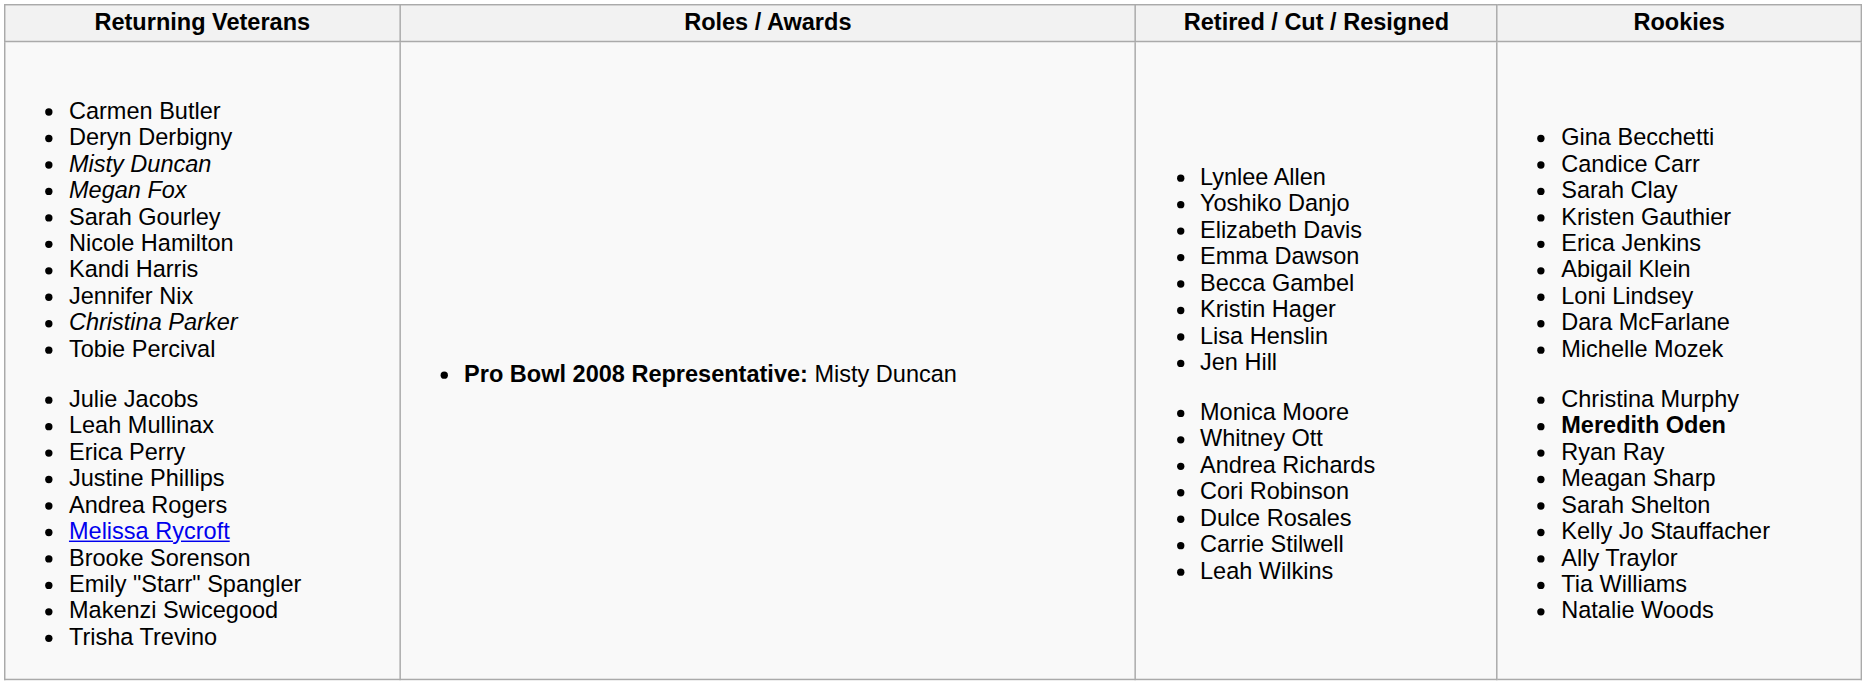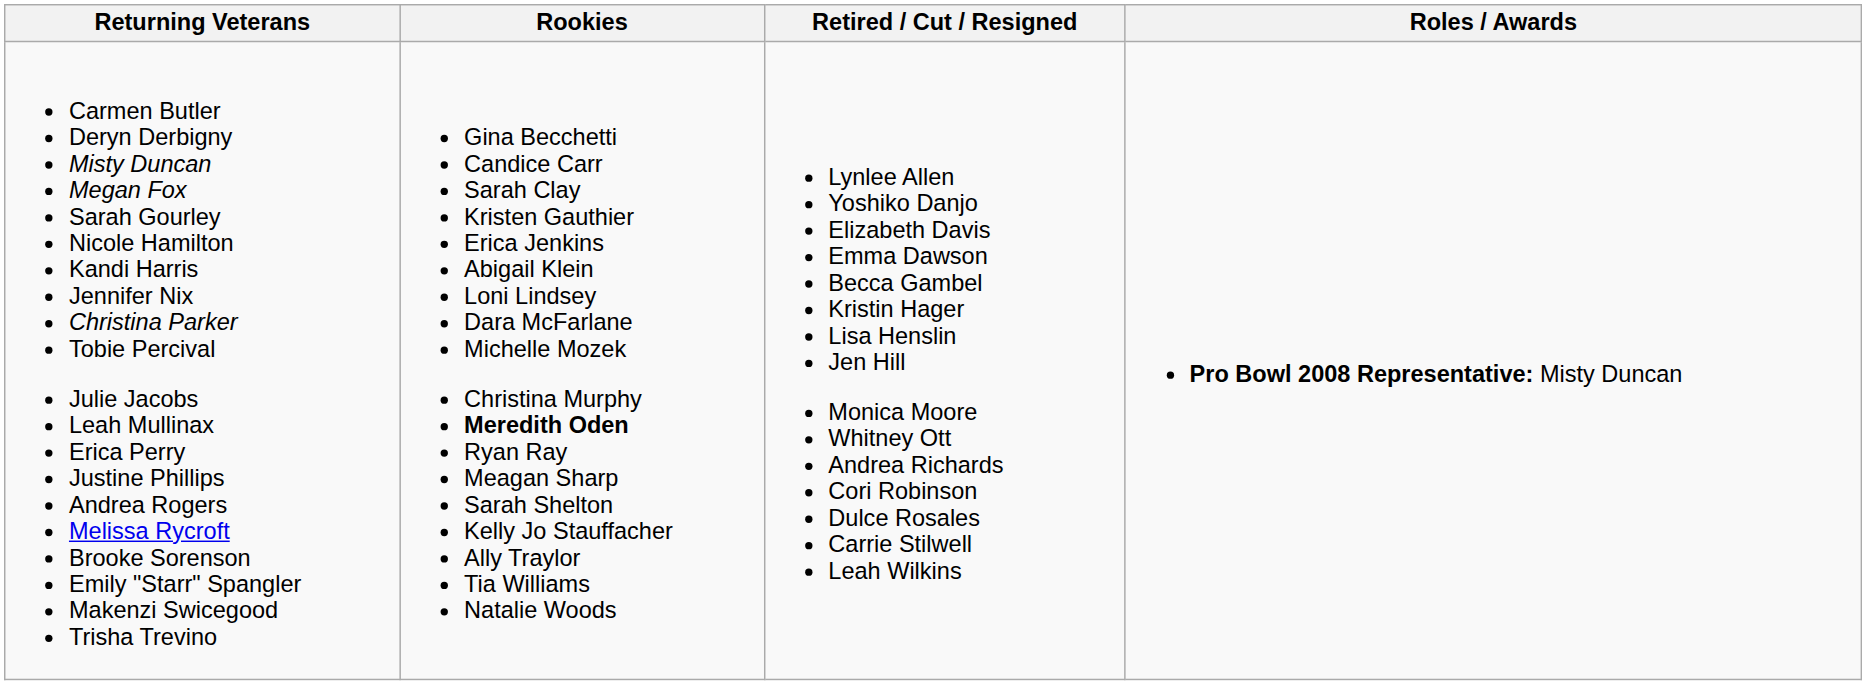columns swapped: (1679, 23) <-> (768, 23)
